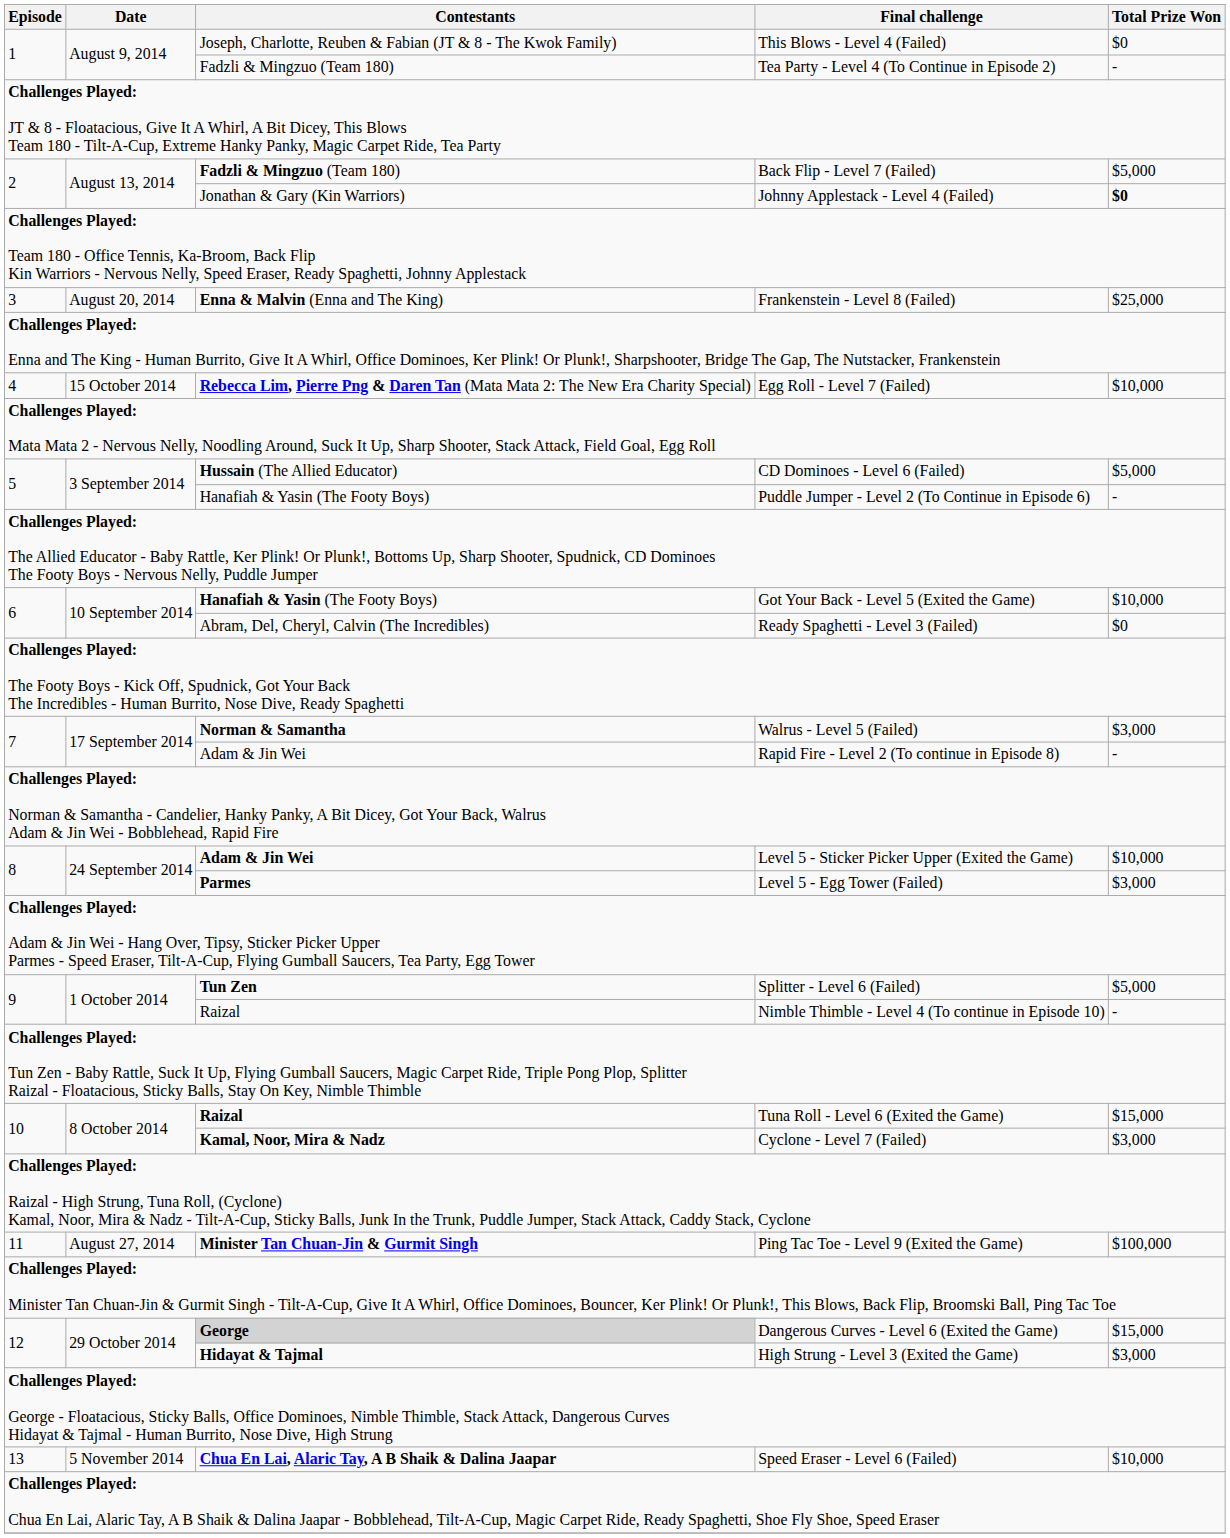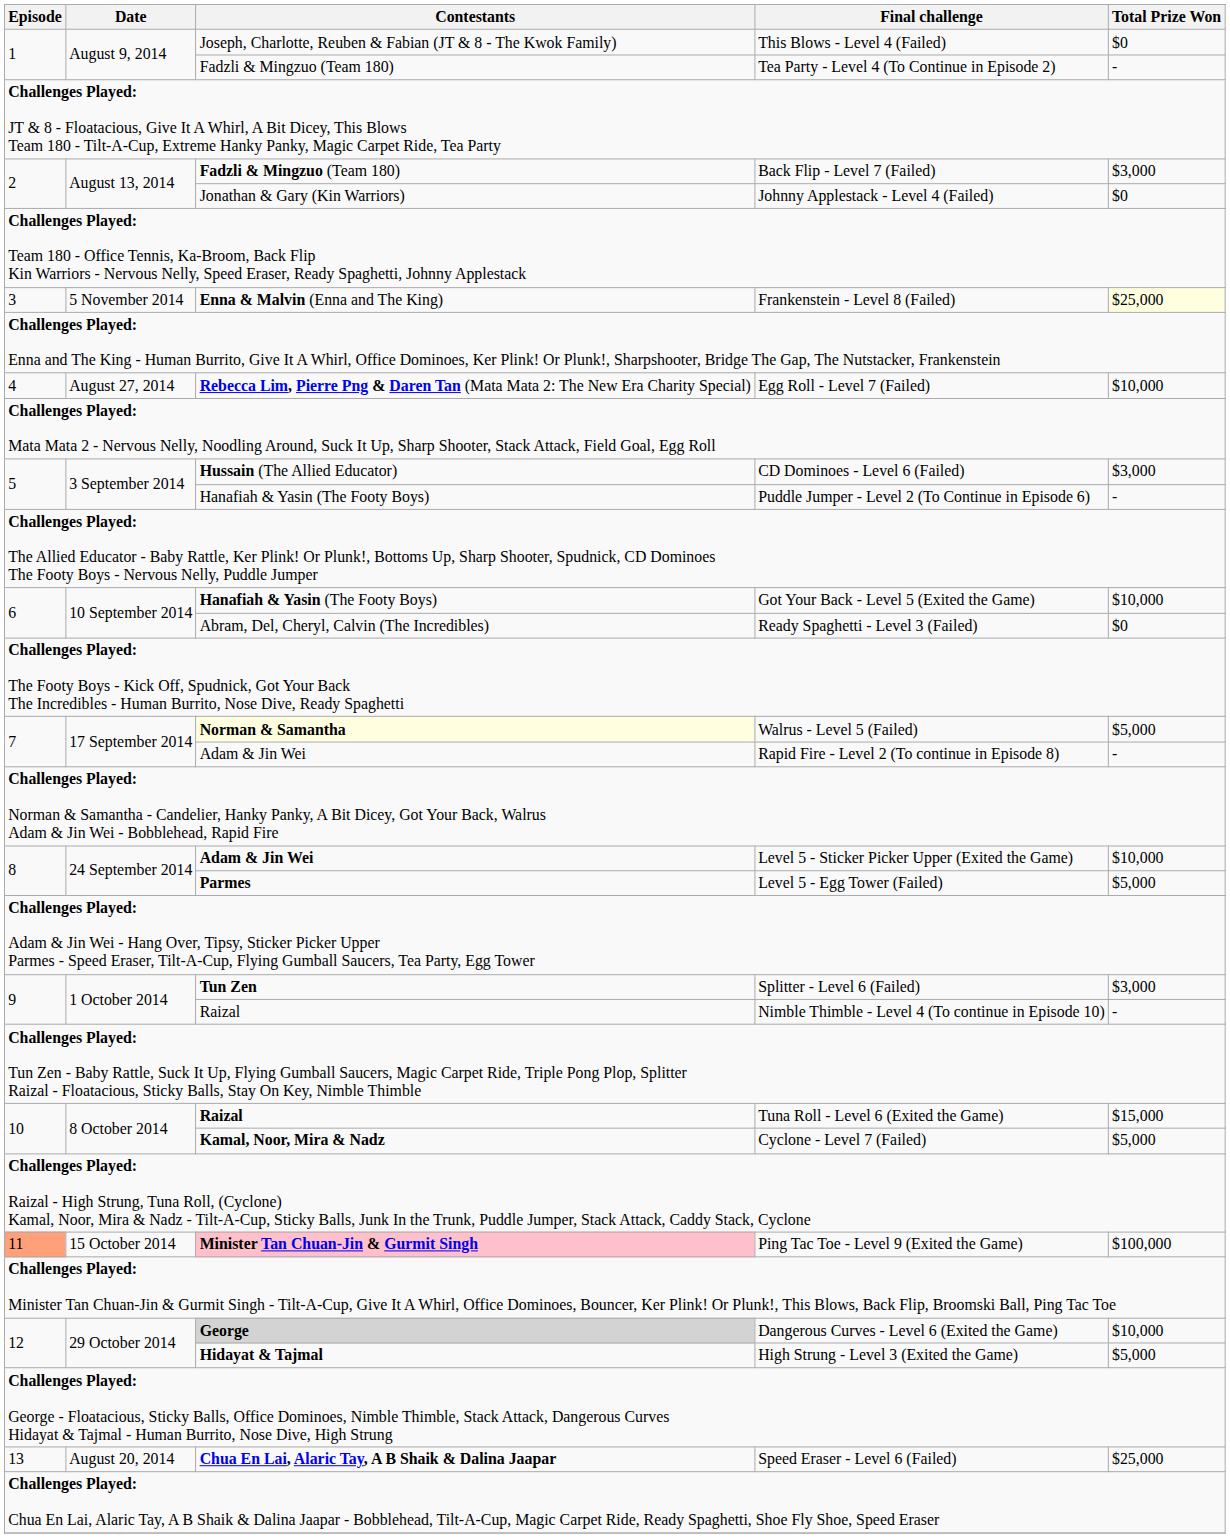(1134, 171) $5,000 -> (1134, 171) $3,000
(1120, 196) bold -> (1120, 196) normal
(122, 299) August 20, 2014 -> (126, 299) 5 November 2014
(1138, 299) no background -> (1138, 299) lightyellow background
(122, 385) 15 October 2014 -> (122, 385) August 27, 2014
(1134, 471) $5,000 -> (1134, 471) $3,000
(273, 729) no background -> (273, 729) lightyellow background
(1134, 729) $3,000 -> (1134, 729) $5,000
(1134, 883) $3,000 -> (1134, 883) $5,000
(1134, 986) $5,000 -> (1134, 986) $3,000
(1134, 1140) $3,000 -> (1134, 1140) $5,000
(16, 1244) no background -> (16, 1244) lightsalmon background
(122, 1244) August 27, 2014 -> (122, 1244) 15 October 2014
(339, 1244) no background -> (339, 1244) pink background
(1138, 1330) $15,000 -> (1138, 1330) $10,000
(1134, 1355) $3,000 -> (1134, 1355) $5,000
(126, 1459) 5 November 2014 -> (122, 1459) August 20, 2014
(1138, 1459) $10,000 -> (1138, 1459) $25,000
